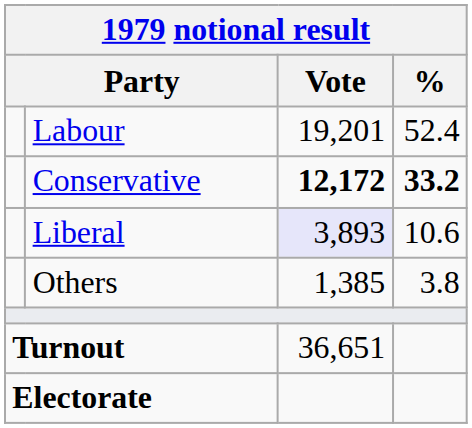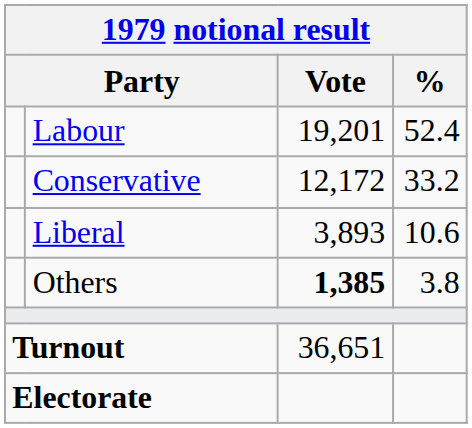(341, 181) bold -> (341, 181) normal
(432, 181) bold -> (432, 181) normal
(349, 231) lavender background -> (349, 231) no background
(349, 282) normal -> (349, 282) bold
